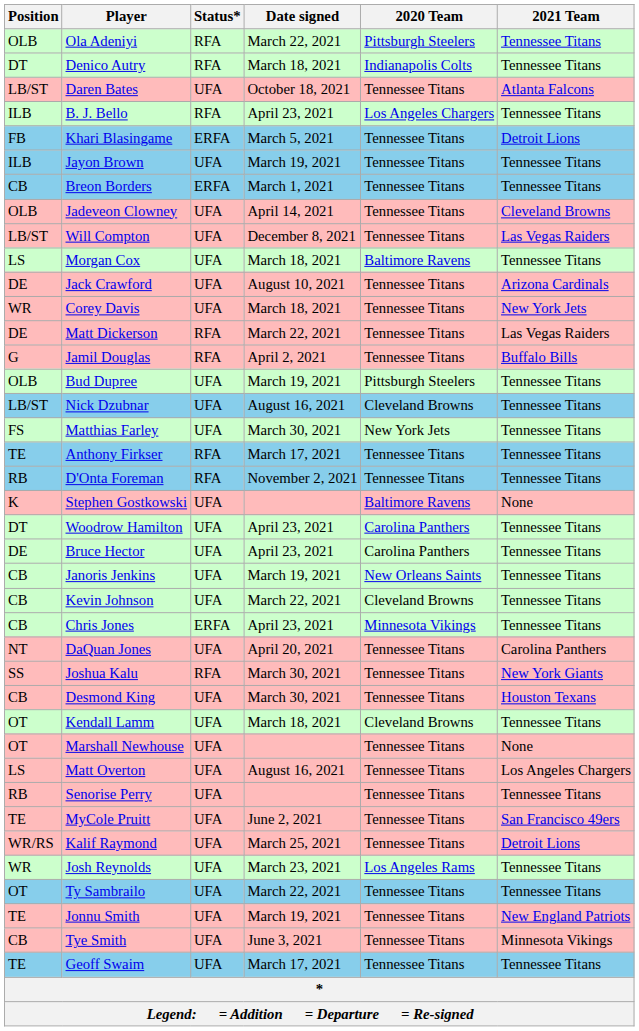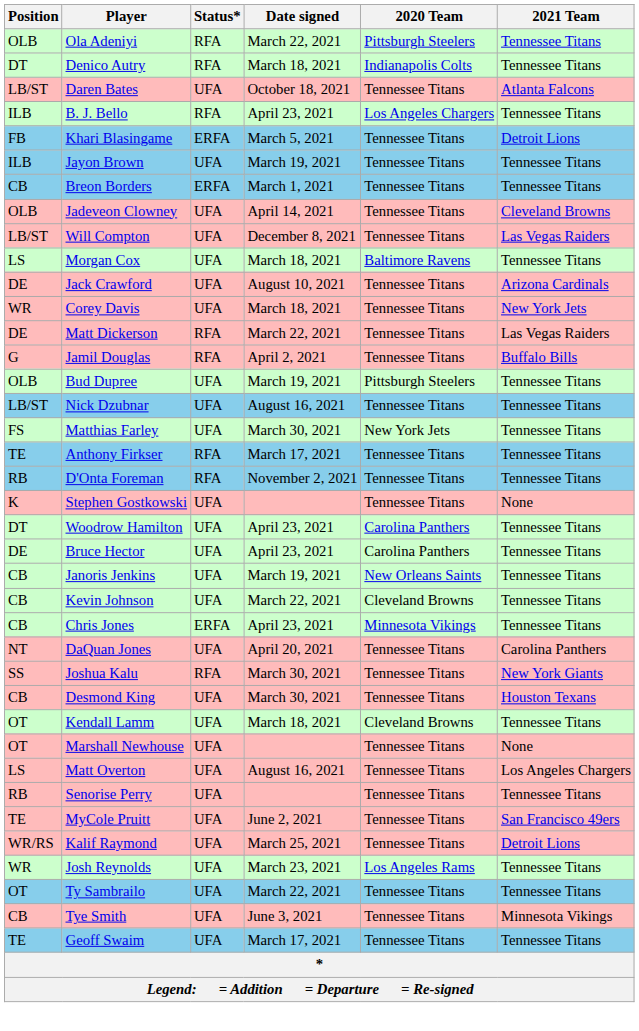(419, 405) Cleveland Browns -> (414, 405) Tennessee Titans
(417, 503) Baltimore Ravens -> (414, 503) Tennessee Titans
- row: (103, 916)
